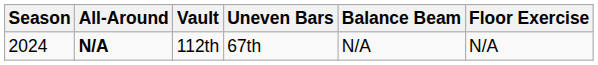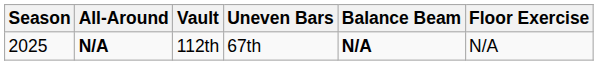(28, 45) 2024 -> (28, 45) 2025
(356, 45) normal -> (357, 45) bold
